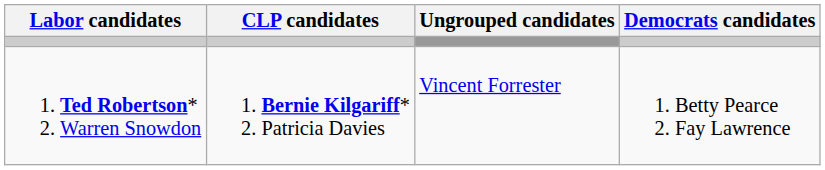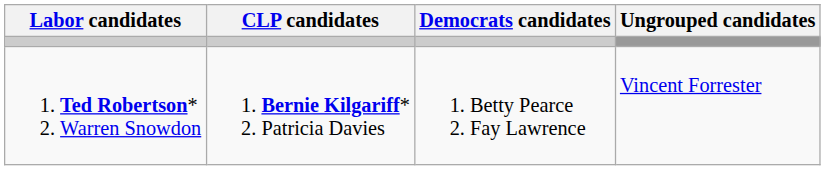columns swapped: (720, 20) <-> (517, 20)
